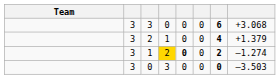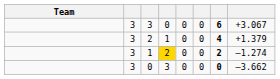(251, 25) +3.068 -> (251, 25) +3.067
(184, 53) bold -> (184, 53) normal
(251, 67) –3.503 -> (251, 67) –3.662
